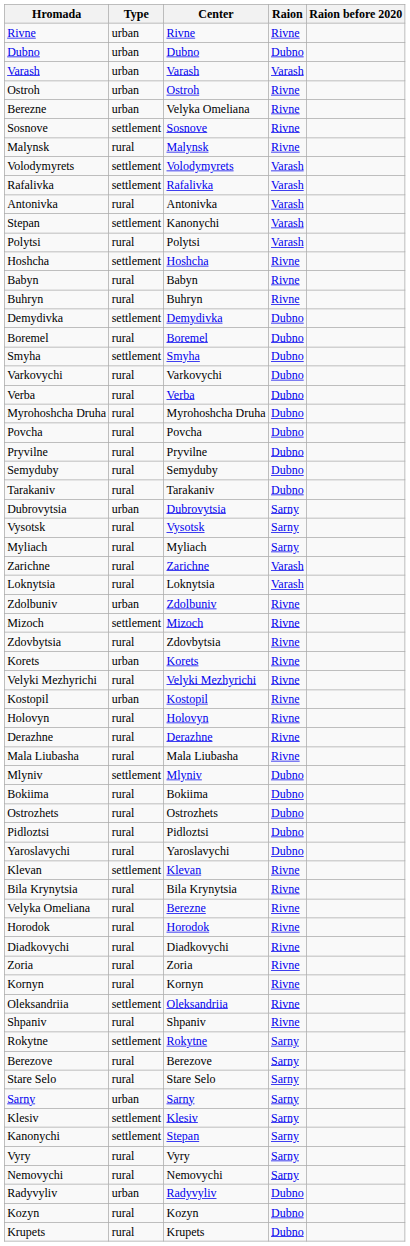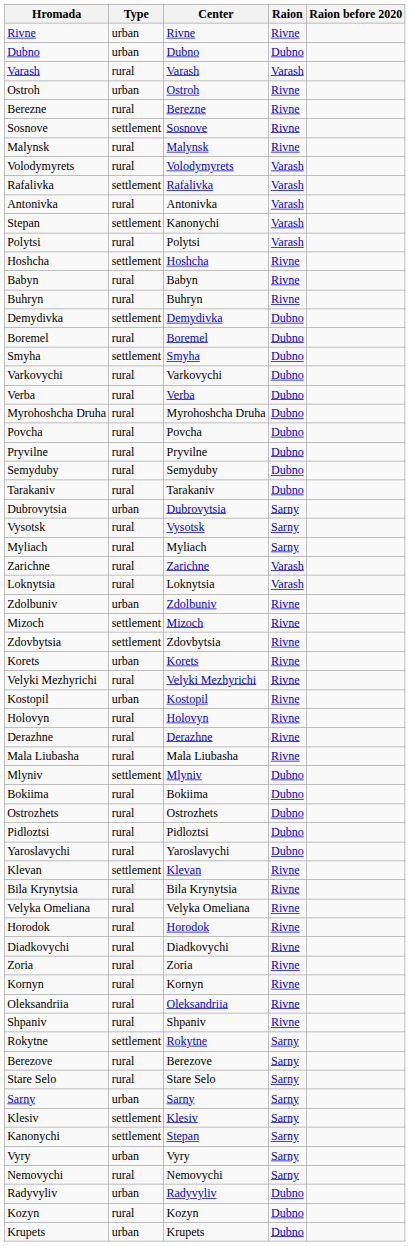(125, 71) urban -> (123, 71) rural
(125, 109) urban -> (123, 109) rural
(208, 109) Velyka Omeliana -> (186, 109) Berezne
(136, 166) settlement -> (123, 166) rural
(123, 642) rural -> (136, 642) settlement
(186, 908) Berezne -> (208, 908) Velyka Omeliana
(136, 1003) settlement -> (123, 1003) rural
(123, 1155) rural -> (125, 1155) urban
(123, 1232) rural -> (125, 1232) urban
